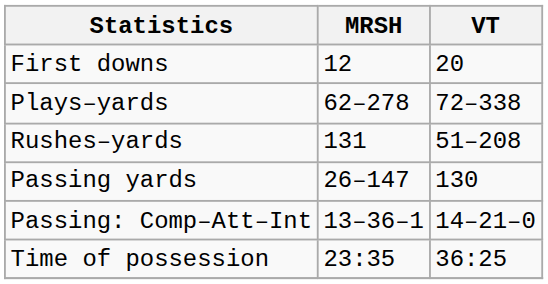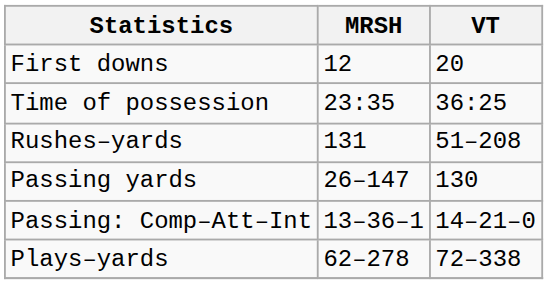rows swapped: (90, 103) <-> (140, 259)
